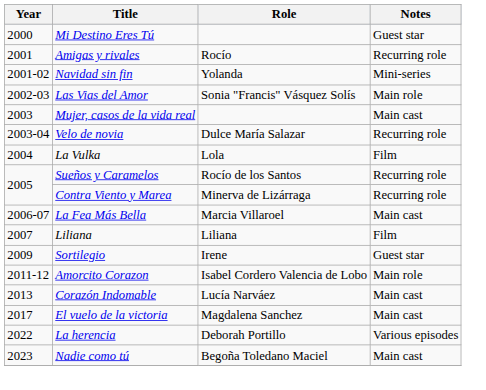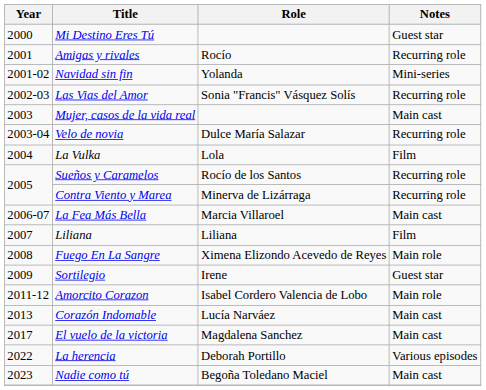(398, 94) Main role -> (429, 94) Recurring role
+ row: (108, 255)
